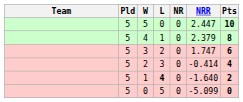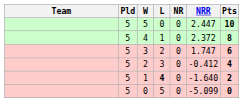(203, 38) 2.379 -> (203, 38) 2.372
(203, 64) -0.414 -> (203, 64) -0.412
